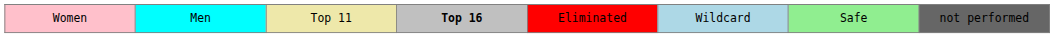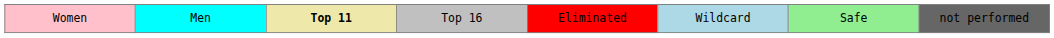(331, 19) normal -> (331, 19) bold
(462, 19) bold -> (462, 19) normal
